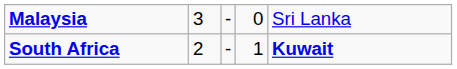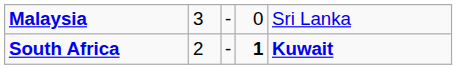(258, 49) normal -> (258, 49) bold
